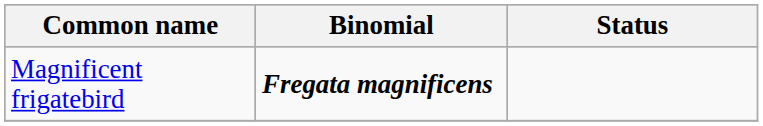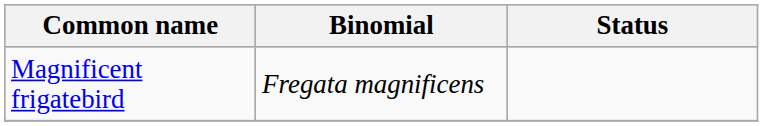(377, 83) bold -> (373, 83) normal
